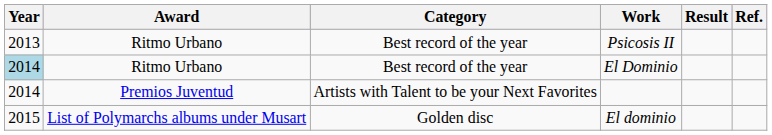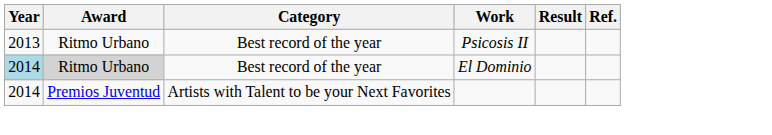(177, 67) no background -> (104, 67) lightgrey background
- row: (641, 117)
